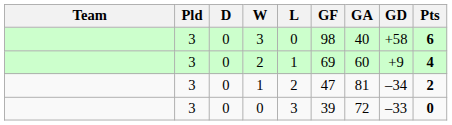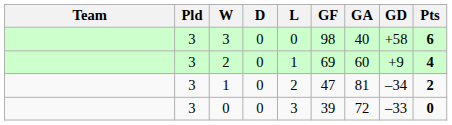columns swapped: (260, 16) <-> (226, 16)
